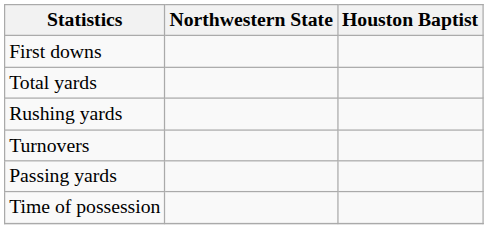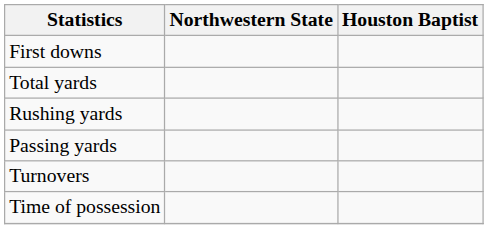rows swapped: (63, 176) <-> (49, 144)
